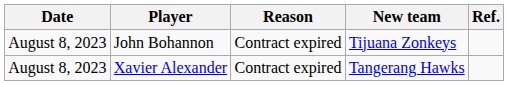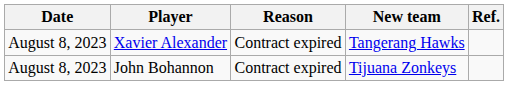rows swapped: (164, 42) <-> (170, 67)
